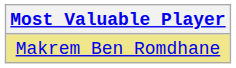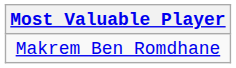(118, 49) khaki background -> (118, 49) no background
